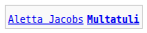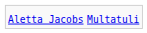(113, 19) bold -> (113, 20) normal
